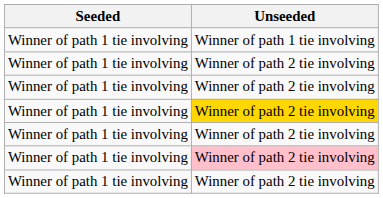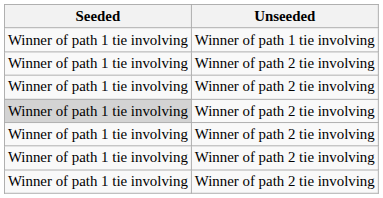(98, 110) no background -> (98, 110) lightgrey background
(285, 110) gold background -> (285, 110) no background
(285, 157) pink background -> (285, 157) no background
